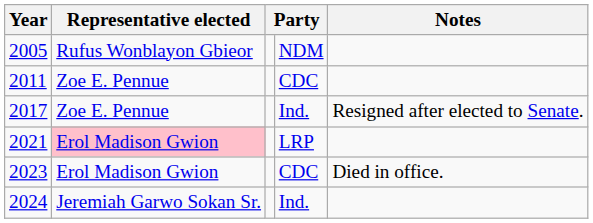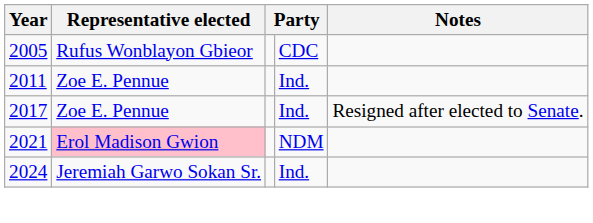(301, 50) NDM -> (298, 50) CDC
(298, 80) CDC -> (294, 80) Ind.
(296, 141) LRP -> (301, 141) NDM
- row: (28, 171)
